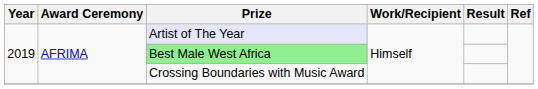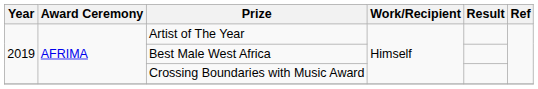(197, 34) lavender background -> (197, 34) no background
(210, 53) lightgreen background -> (210, 53) no background
